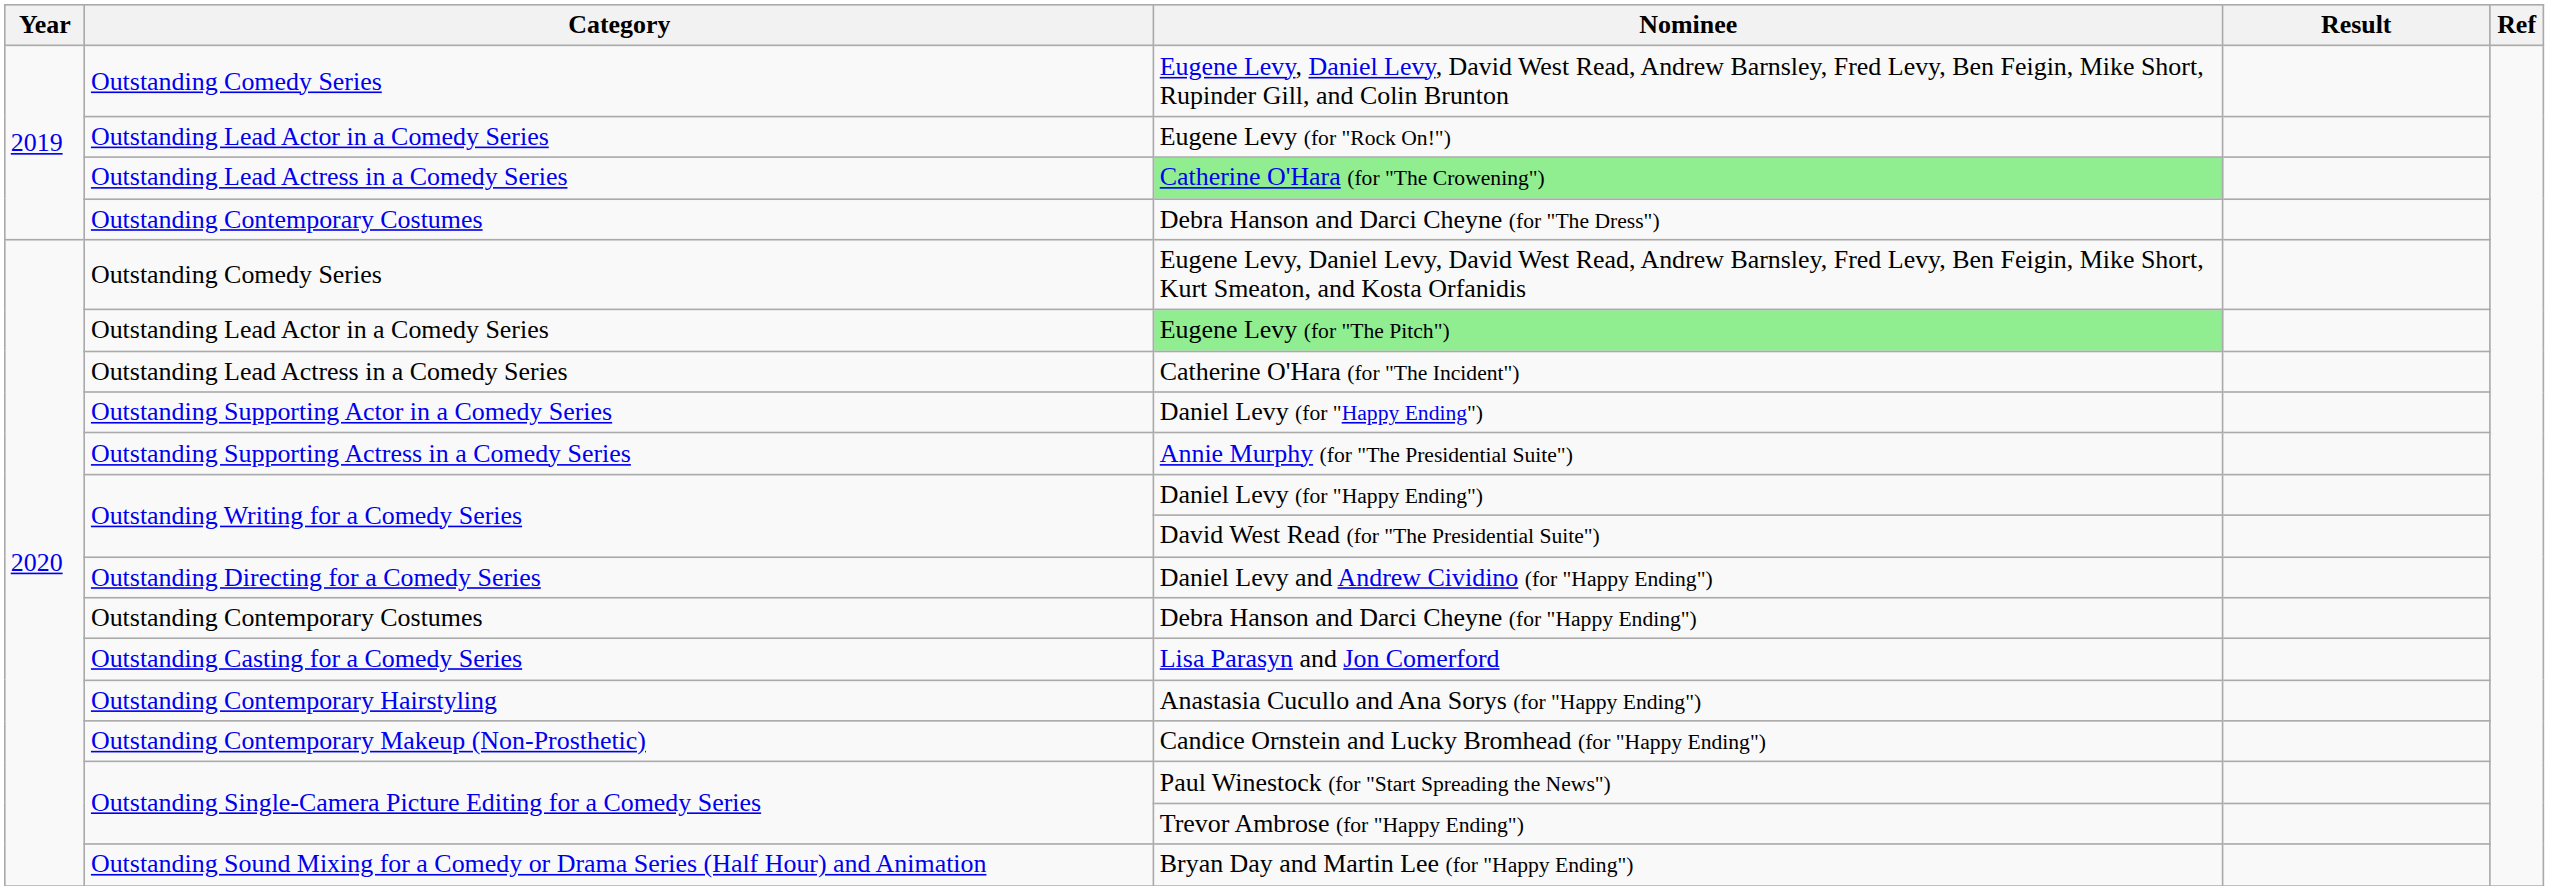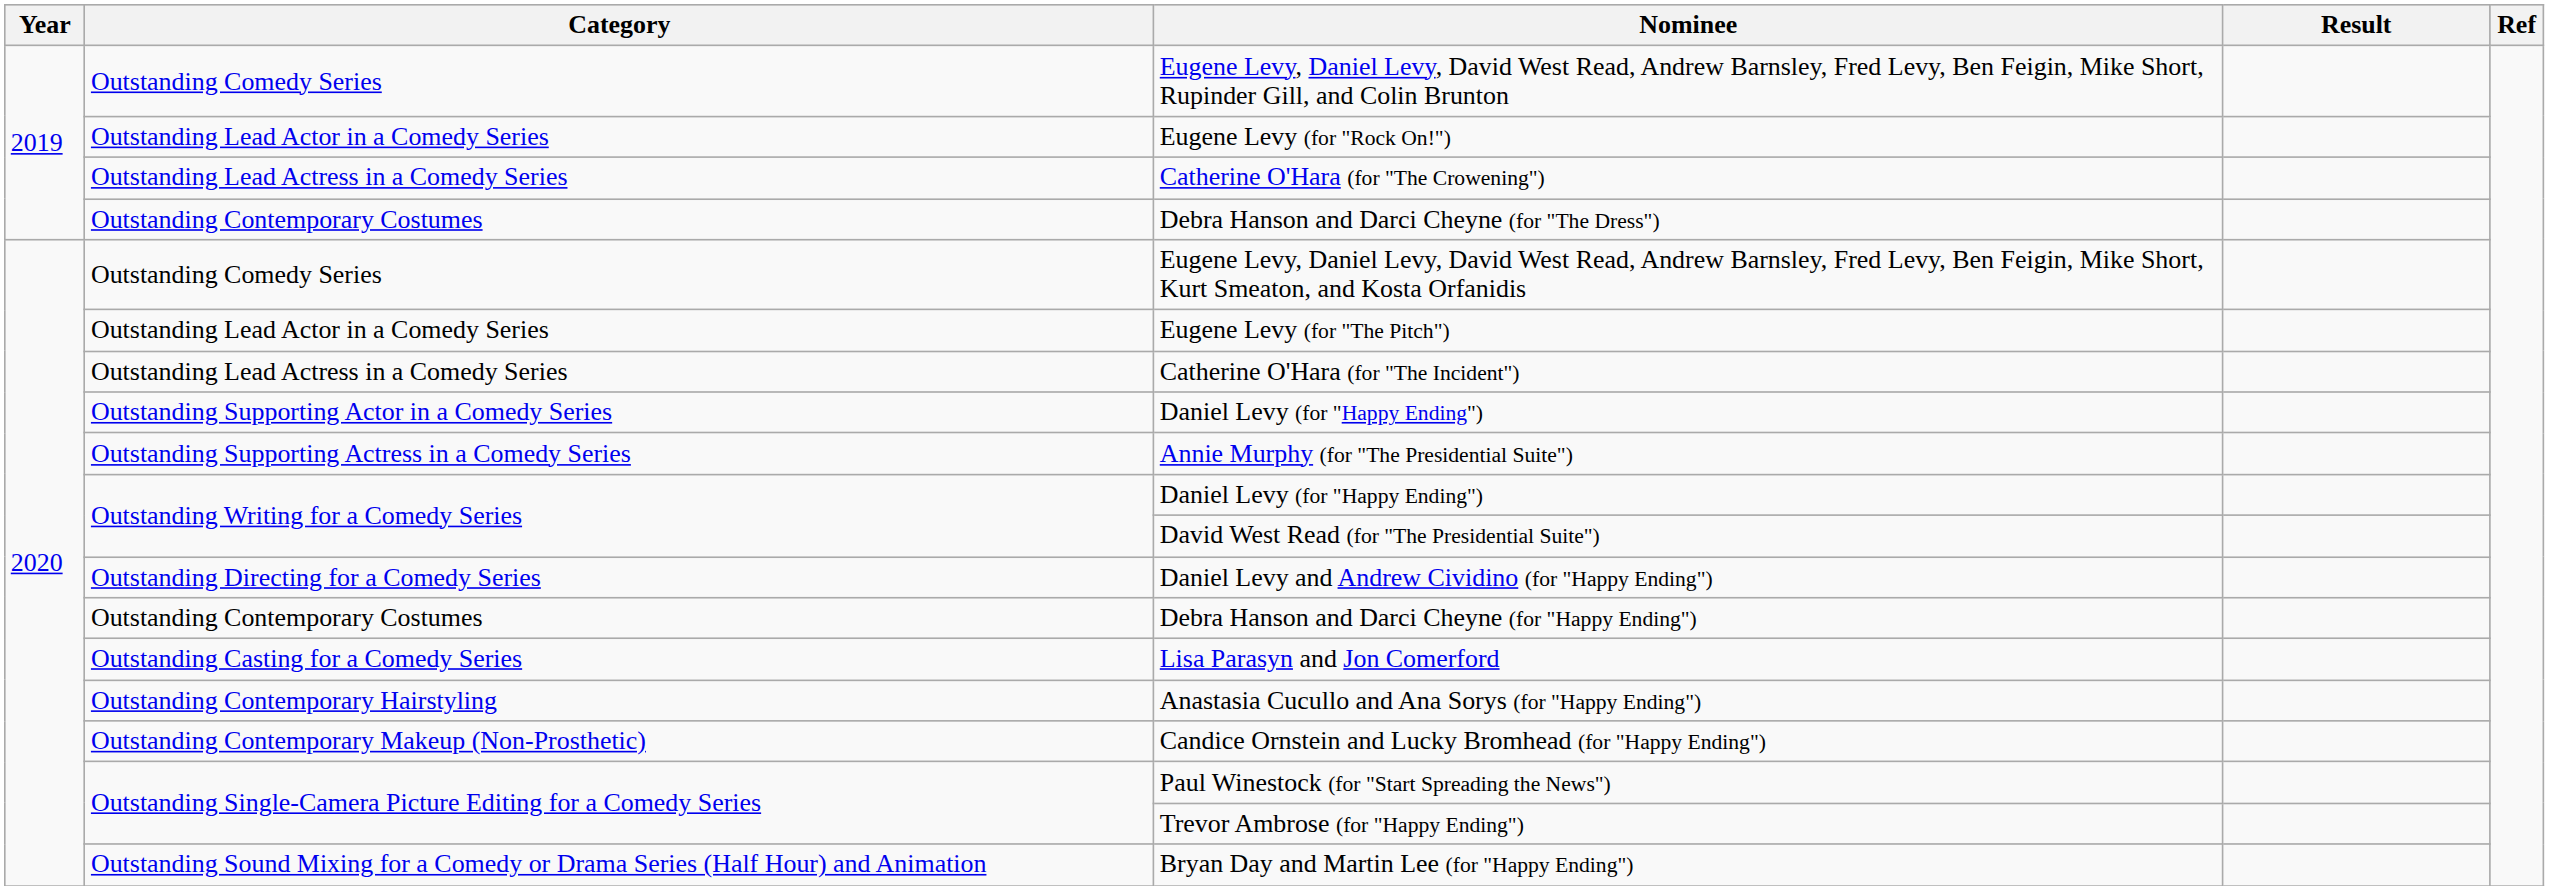(1352, 177) lightgreen background -> (1352, 177) no background
(1305, 330) lightgreen background -> (1305, 330) no background
